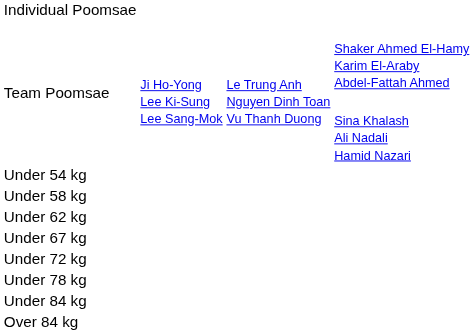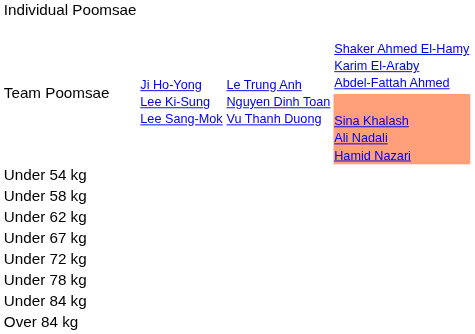(373, 138) no background -> (373, 138) lightsalmon background
